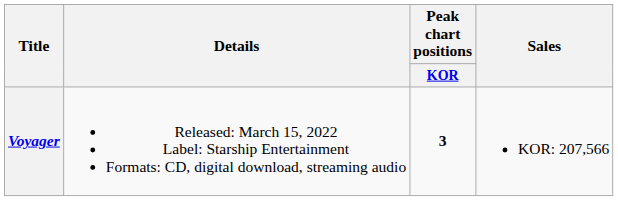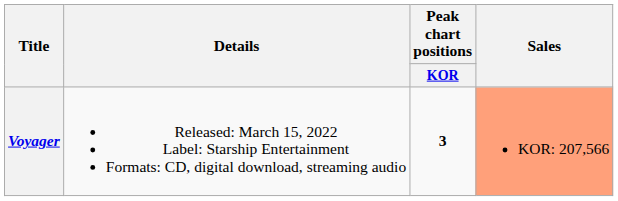(544, 150) no background -> (544, 150) lightsalmon background
